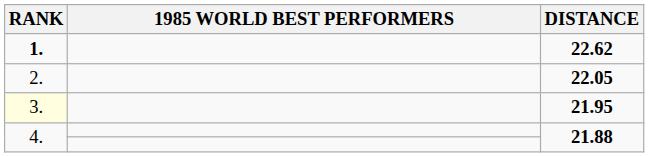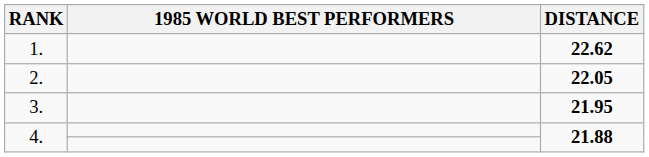(36, 48) bold -> (36, 48) normal
(36, 107) lightyellow background -> (36, 107) no background
